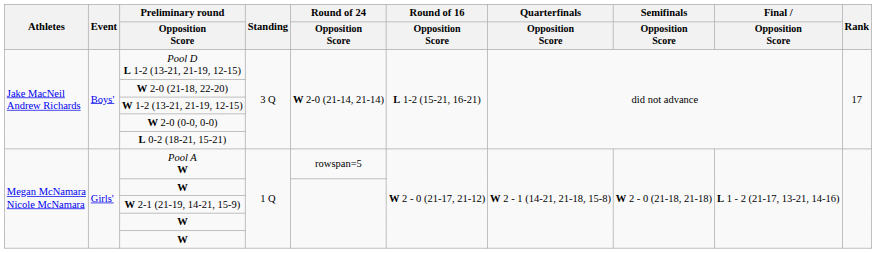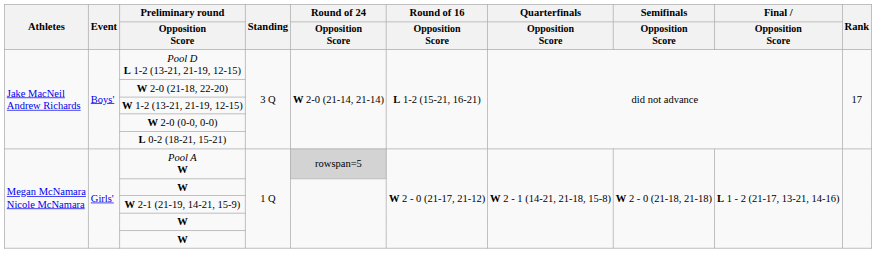(338, 164) no background -> (338, 164) lightgrey background
